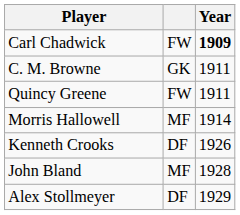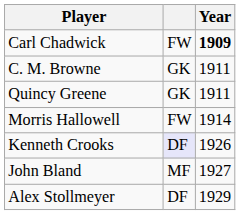(179, 94) FW -> (179, 94) GK
(179, 119) MF -> (179, 119) FW
(178, 145) no background -> (178, 145) lavender background
(215, 171) 1928 -> (215, 171) 1927
